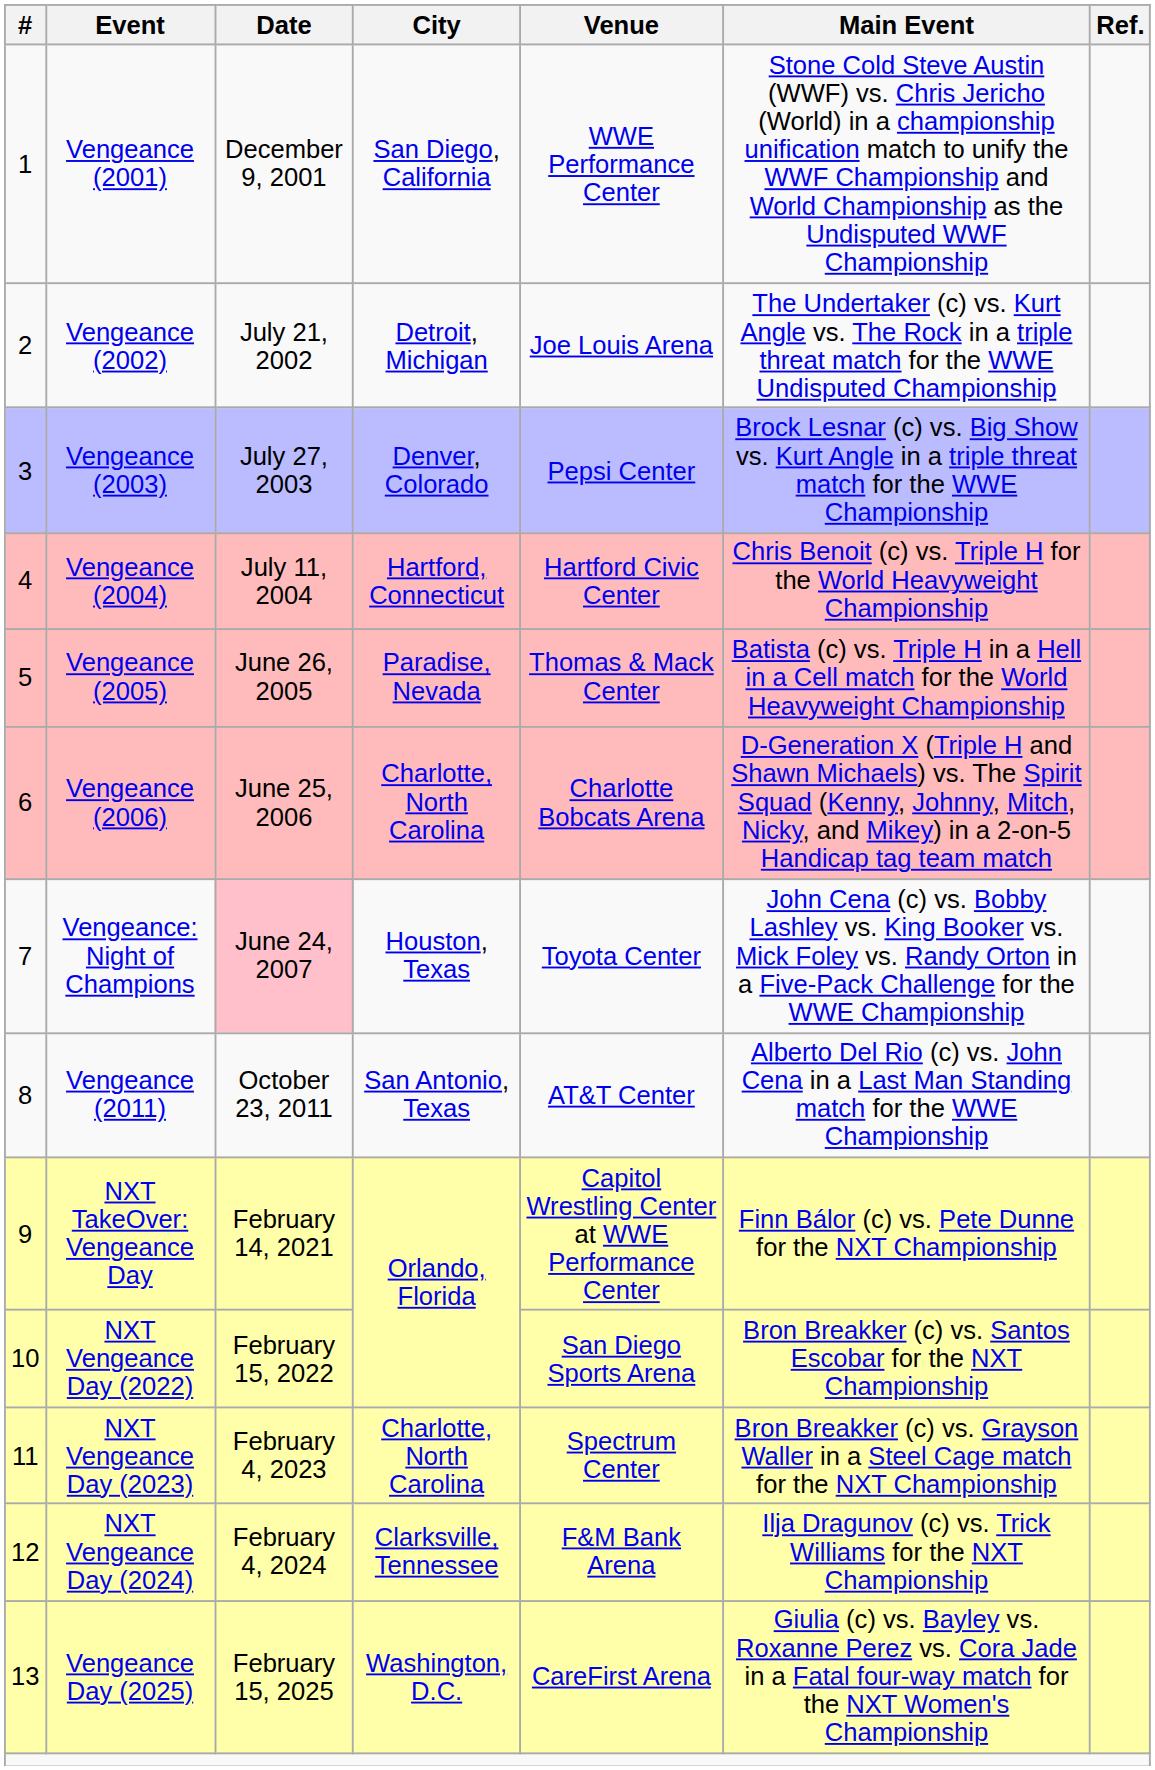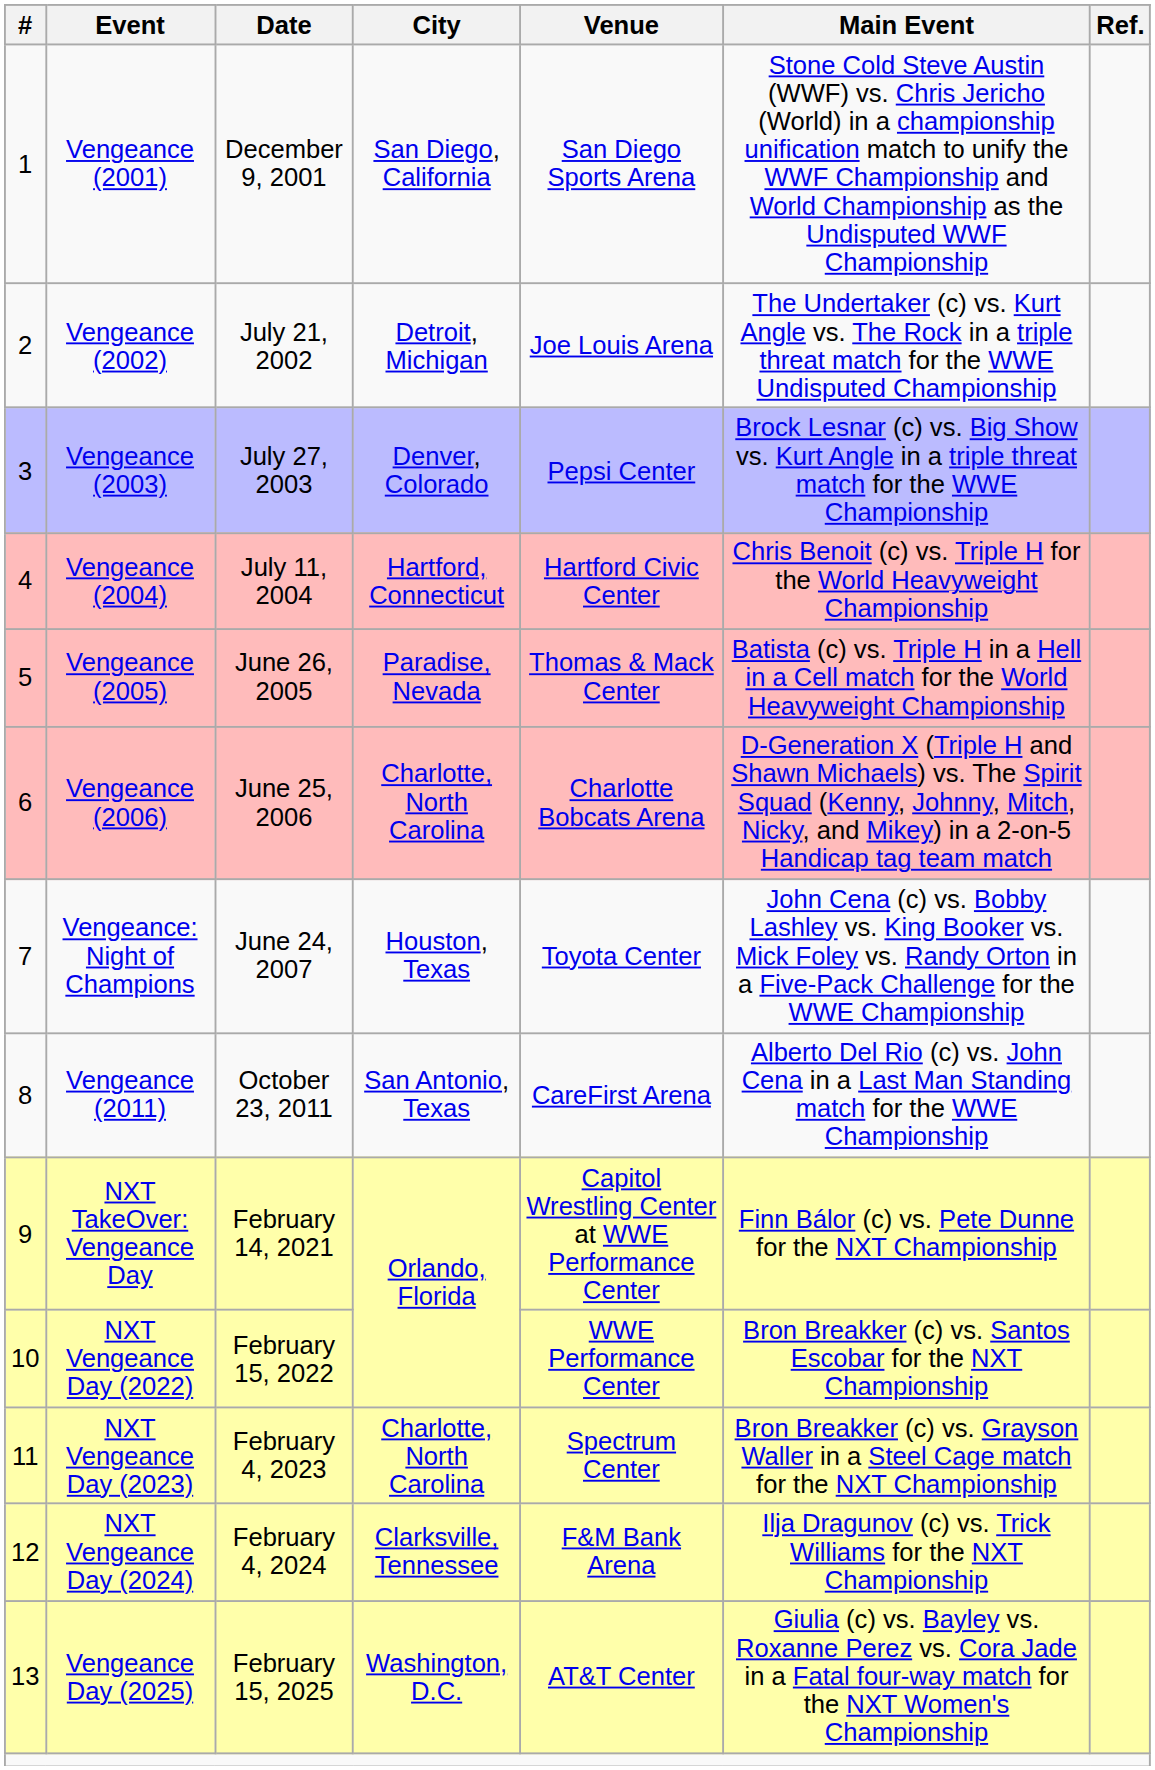(621, 164) WWE Performance Center -> (621, 164) San Diego Sports Arena
(284, 955) pink background -> (284, 955) no background
(621, 1094) AT&T Center -> (621, 1094) CareFirst Arena
(621, 1358) San Diego Sports Arena -> (621, 1358) WWE Performance Center
(621, 1677) CareFirst Arena -> (621, 1677) AT&T Center
